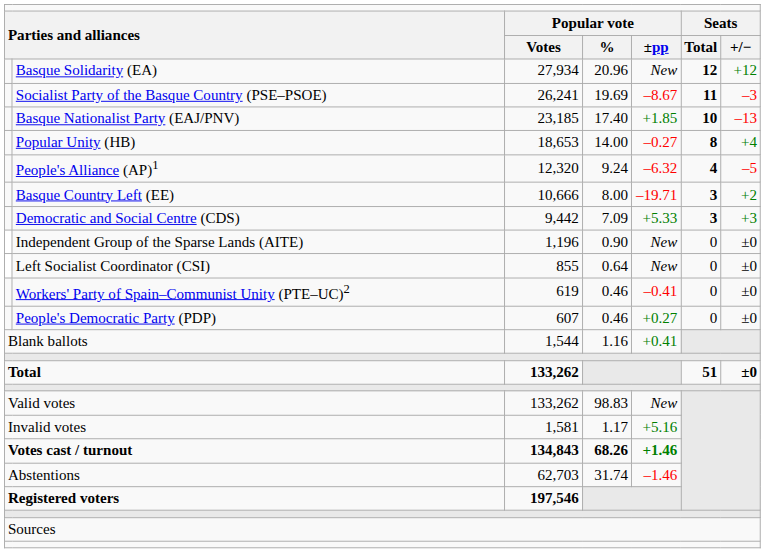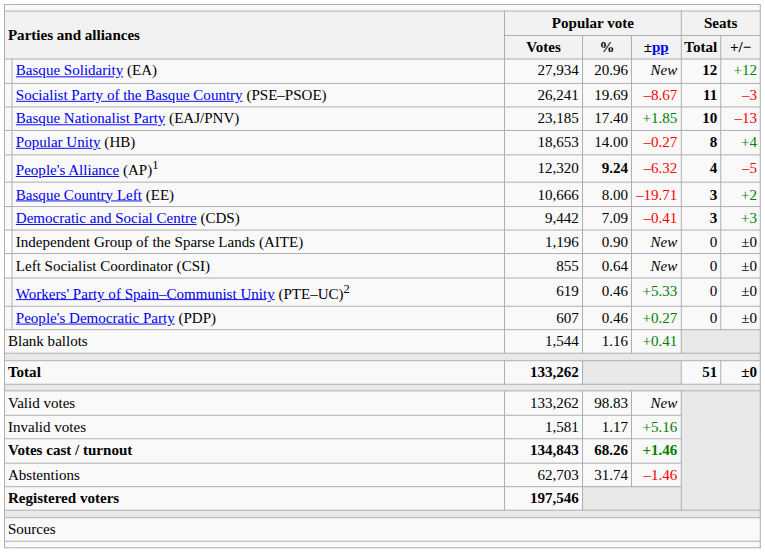(615, 168) normal -> (615, 168) bold
(660, 218) +5.33 -> (660, 218) –0.41
(660, 291) –0.41 -> (660, 291) +5.33
